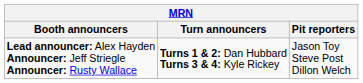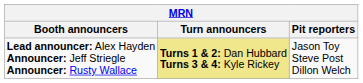(223, 59) no background -> (223, 59) khaki background
